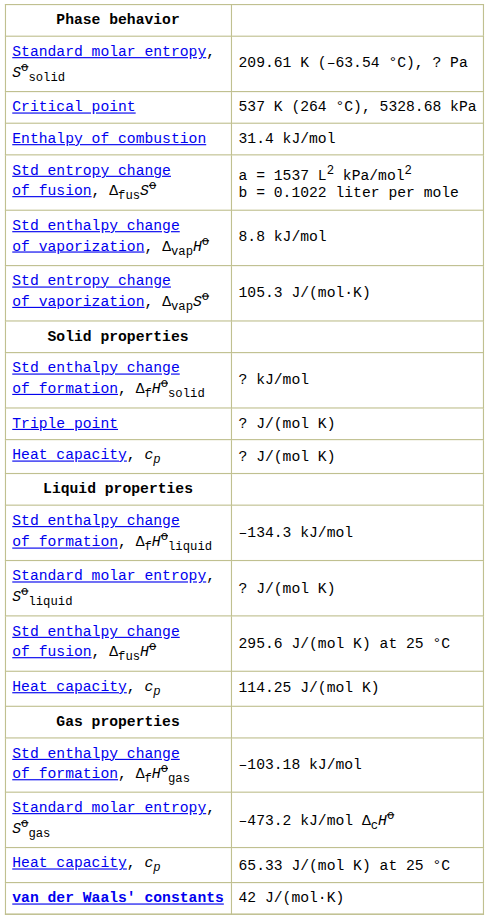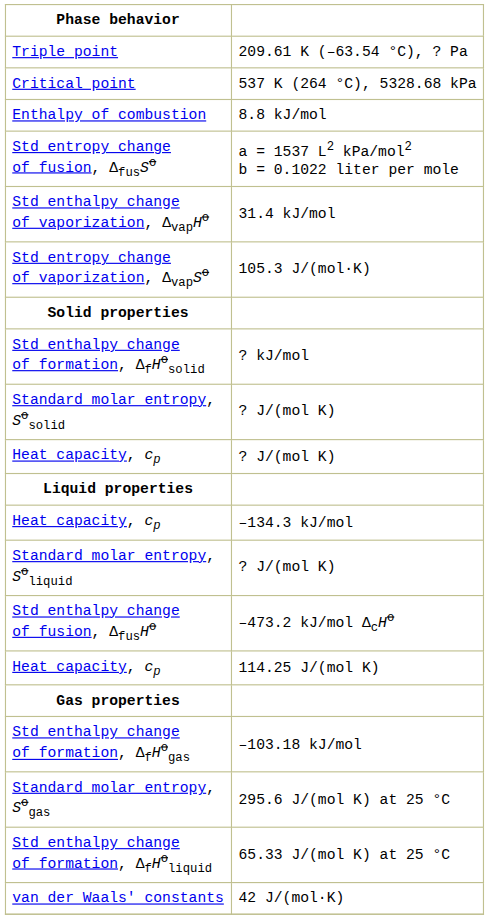(114, 64) Standard molar entropy, Sosolid -> (65, 52) Triple point
(287, 139) 31.4 kJ/mol -> (283, 115) 8.8 kJ/mol
(283, 238) 8.8 kJ/mol -> (287, 214) 31.4 kJ/mol
(65, 423) Triple point -> (114, 412) Standard molar entropy, Sosolid
(112, 533) Std enthalpy change of formation, ΔfHoliquid -> (86, 523) Heat capacity, cp
(344, 644) 295.6 J/(mol K) at 25 °C -> (316, 623) –473.2 kJ/mol ΔcHo
(316, 820) –473.2 kJ/mol ΔcHo -> (344, 800) 295.6 J/(mol K) at 25 °C
(86, 865) Heat capacity, cp -> (112, 855) Std enthalpy change of formation, ΔfHoliquid
(118, 898) bold -> (118, 898) normal
